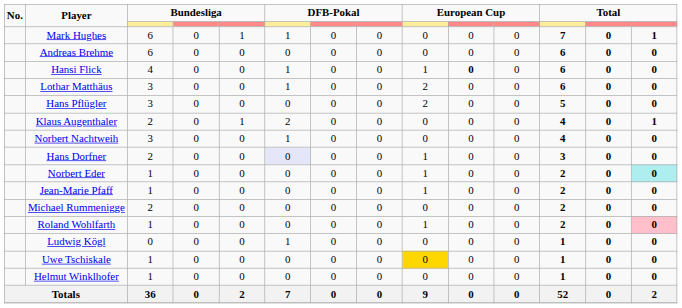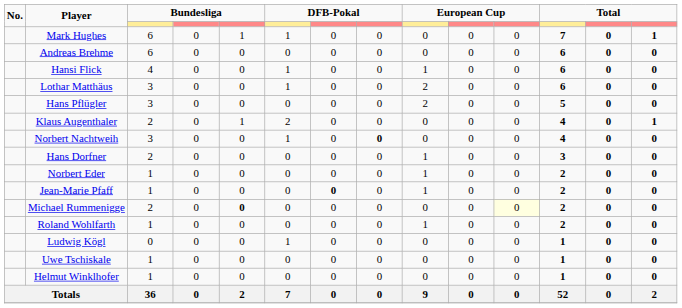(471, 69) bold -> (471, 69) normal
(379, 138) normal -> (379, 138) bold
(288, 156) lavender background -> (288, 156) no background
(654, 173) paleturquoise background -> (654, 173) no background
(334, 190) normal -> (334, 190) bold
(242, 207) normal -> (242, 207) bold
(517, 207) no background -> (517, 207) lightyellow background
(654, 225) pink background -> (654, 225) no background
(425, 259) gold background -> (425, 259) no background
